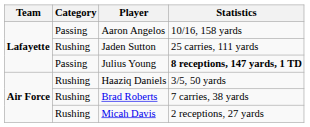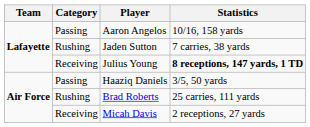(215, 46) 25 carries, 111 yards -> (211, 46) 7 carries, 38 yards
(71, 63) Passing -> (76, 63) Receiving
(73, 80) Rushing -> (71, 80) Passing
(210, 97) 7 carries, 38 yards -> (216, 97) 25 carries, 111 yards
(73, 113) Rushing -> (76, 113) Receiving
